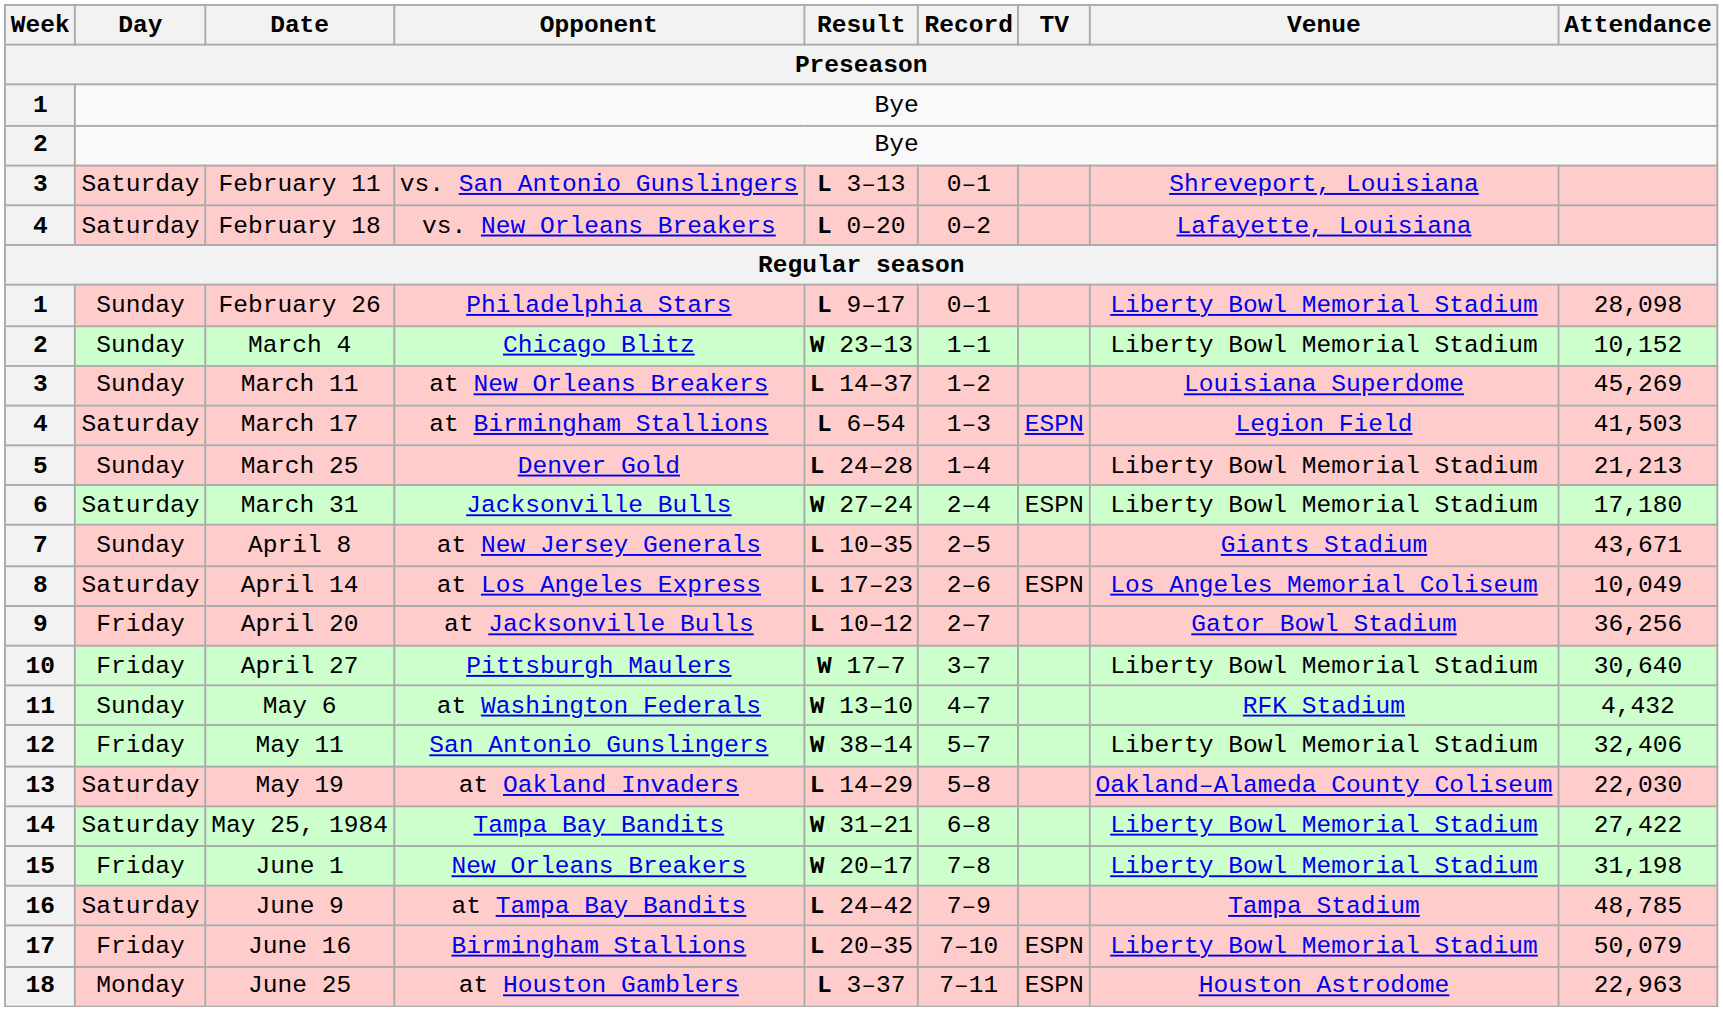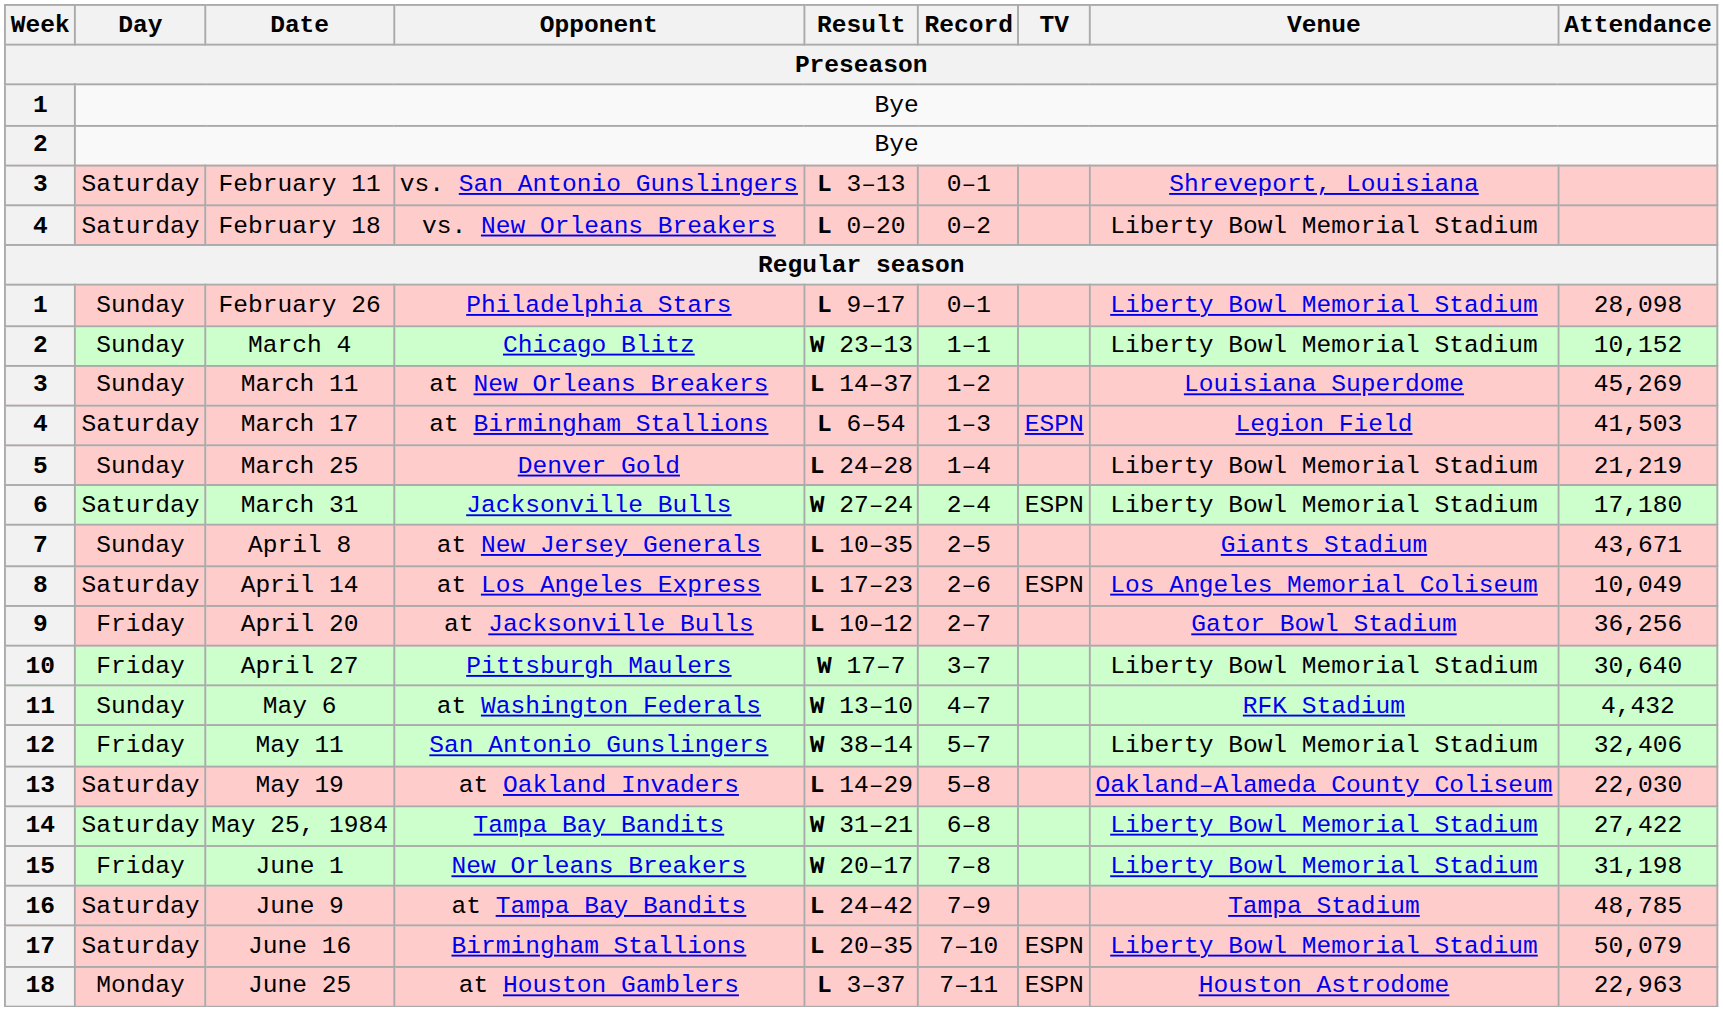(1324, 225) Lafayette, Louisiana -> (1324, 225) Liberty Bowl Memorial Stadium
(1638, 465) 21,213 -> (1638, 465) 21,219
(140, 946) Friday -> (140, 946) Saturday
